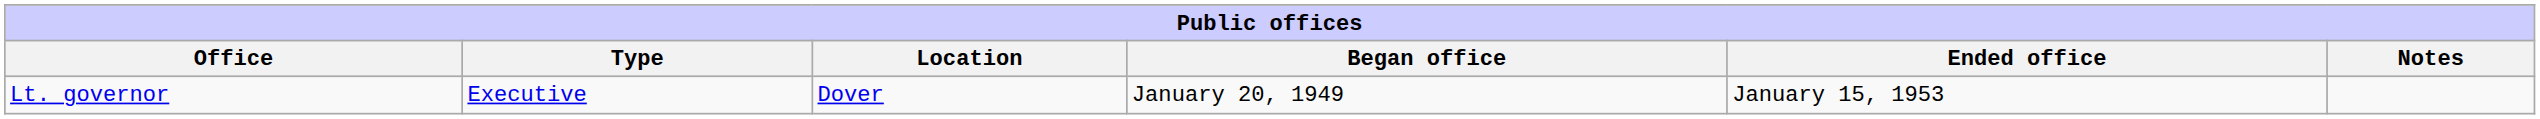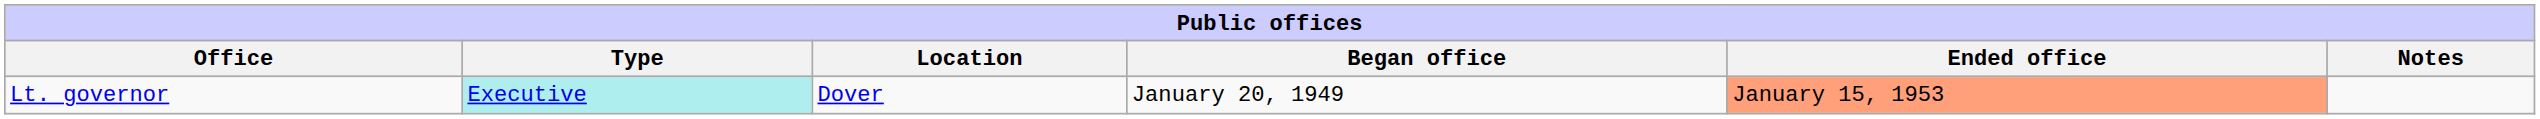(527, 95) no background -> (527, 95) paleturquoise background
(1838, 95) no background -> (1838, 95) lightsalmon background
